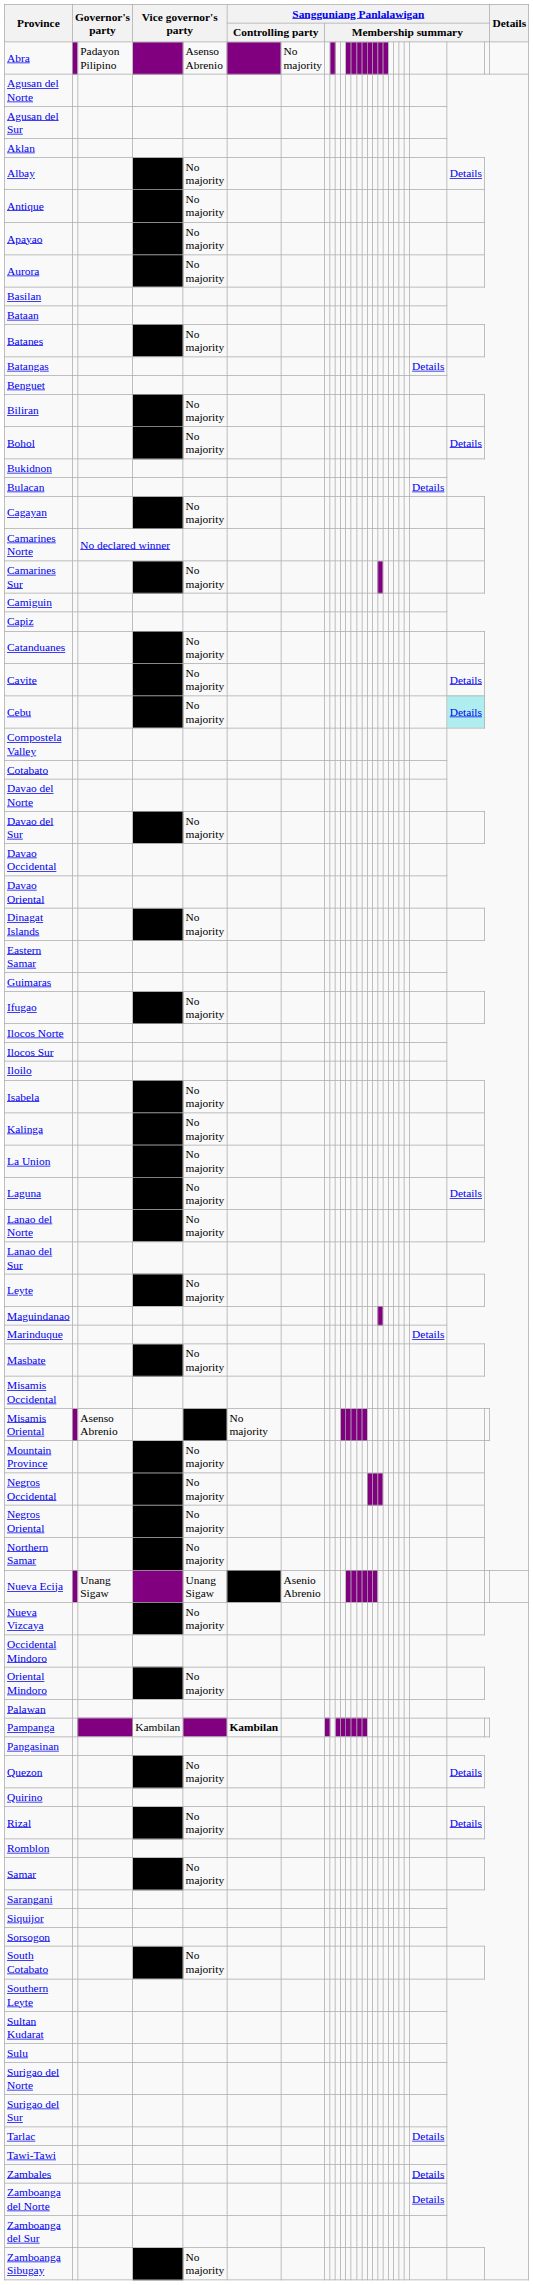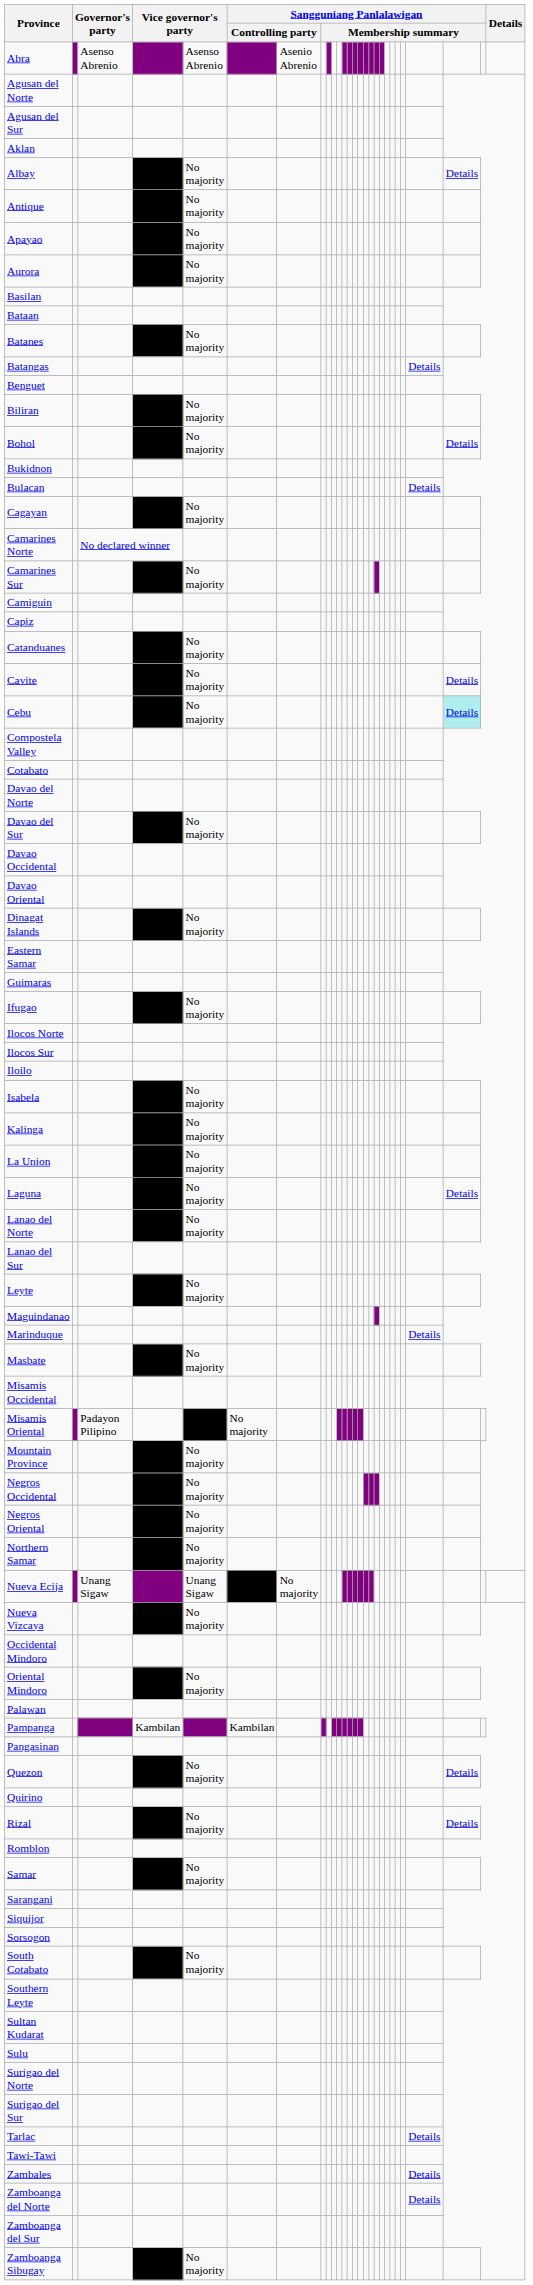(100, 58) Padayon Pilipino -> (99, 58) Asenso Abrenio
(303, 58) No majority -> (298, 58) Asenio Abrenio
(99, 1424) Asenso Abrenio -> (100, 1424) Padayon Pilipino
(302, 1586) Asenio Abrenio -> (299, 1586) No majority
(254, 1727) bold -> (252, 1727) normal
